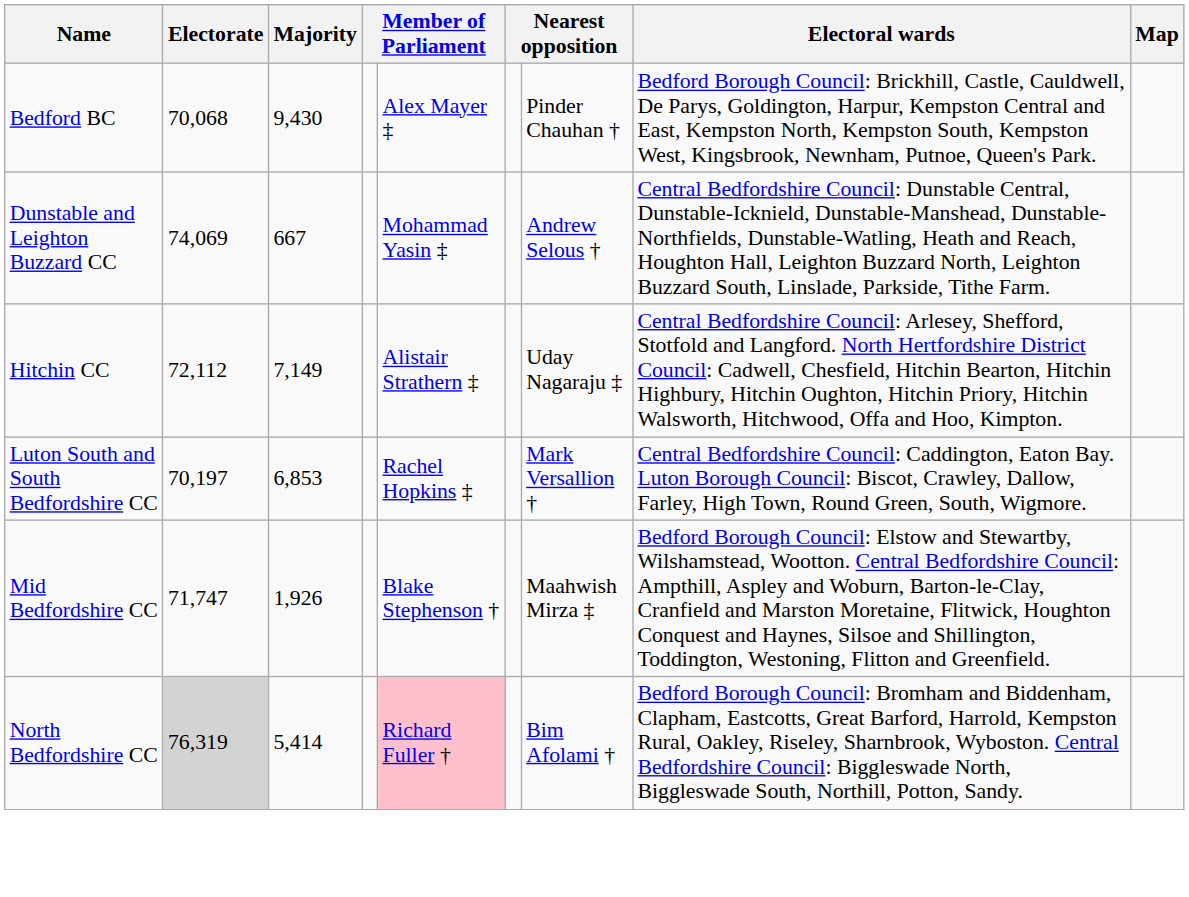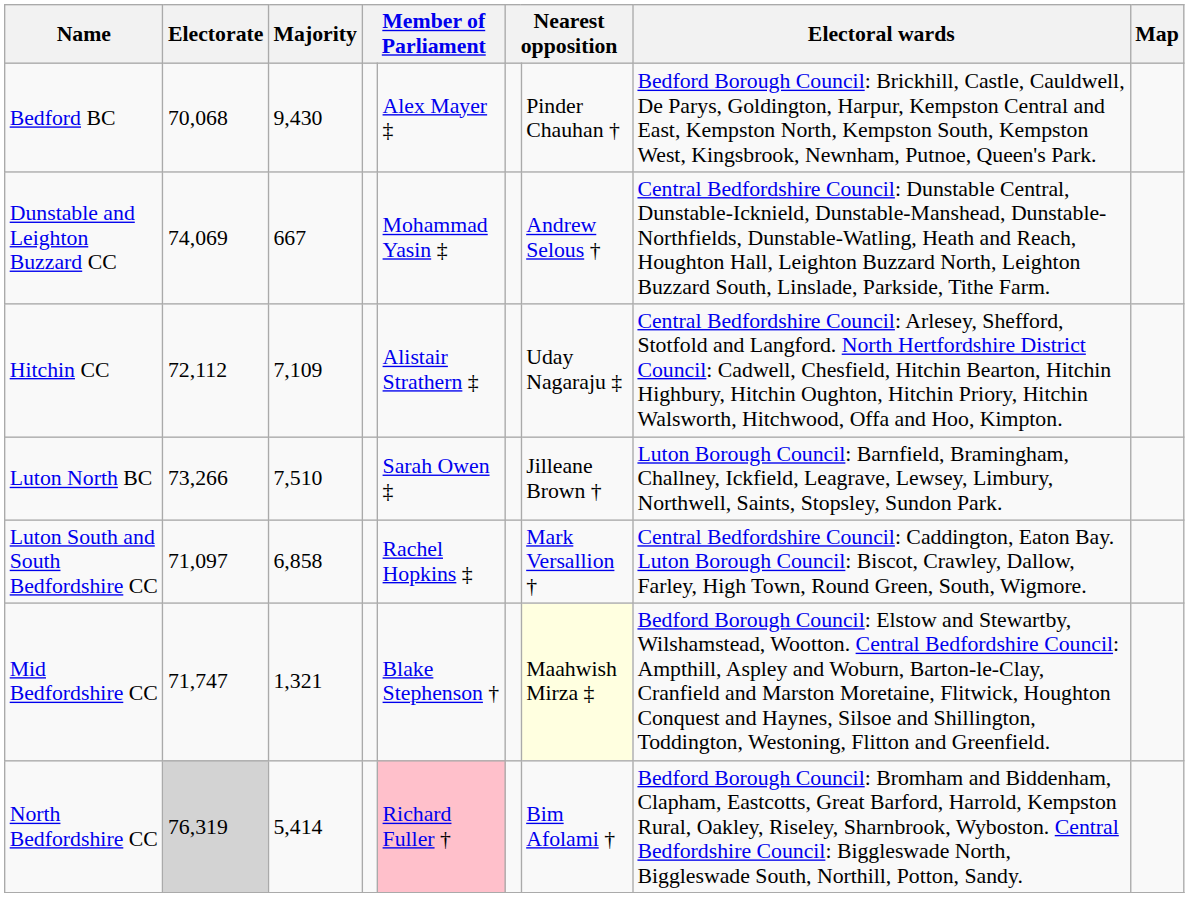(298, 370) 7,149 -> (298, 370) 7,109
+ row: (81, 478)
(198, 478) 70,197 -> (198, 561) 71,097
(298, 478) 6,853 -> (298, 561) 6,858
(298, 598) 1,926 -> (298, 681) 1,321
(572, 598) no background -> (572, 681) lightyellow background
